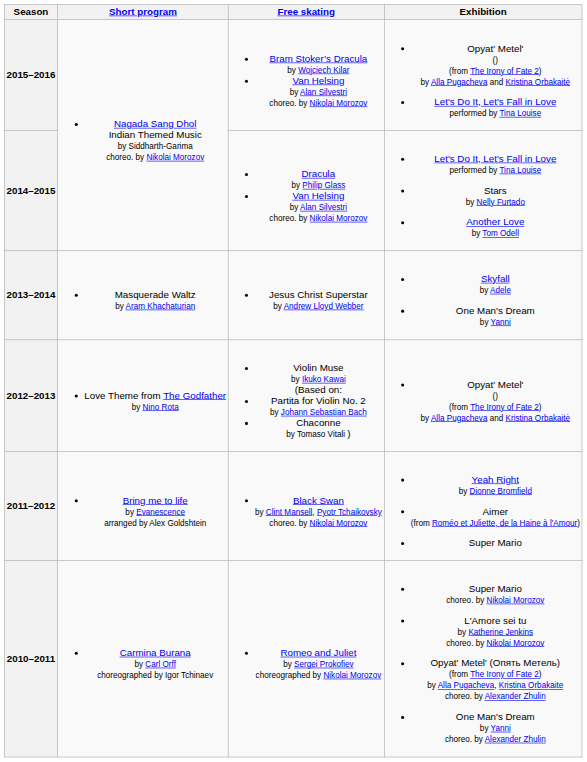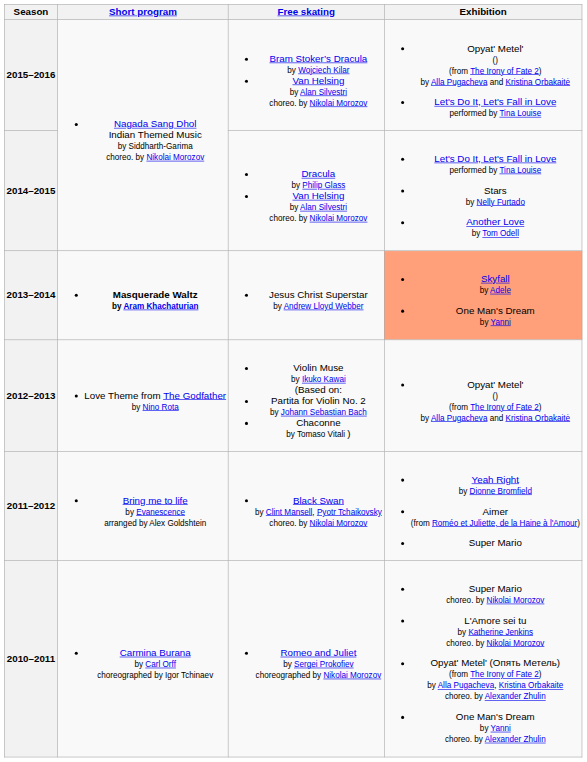(143, 301) normal -> (143, 301) bold
(483, 301) no background -> (483, 301) lightsalmon background
